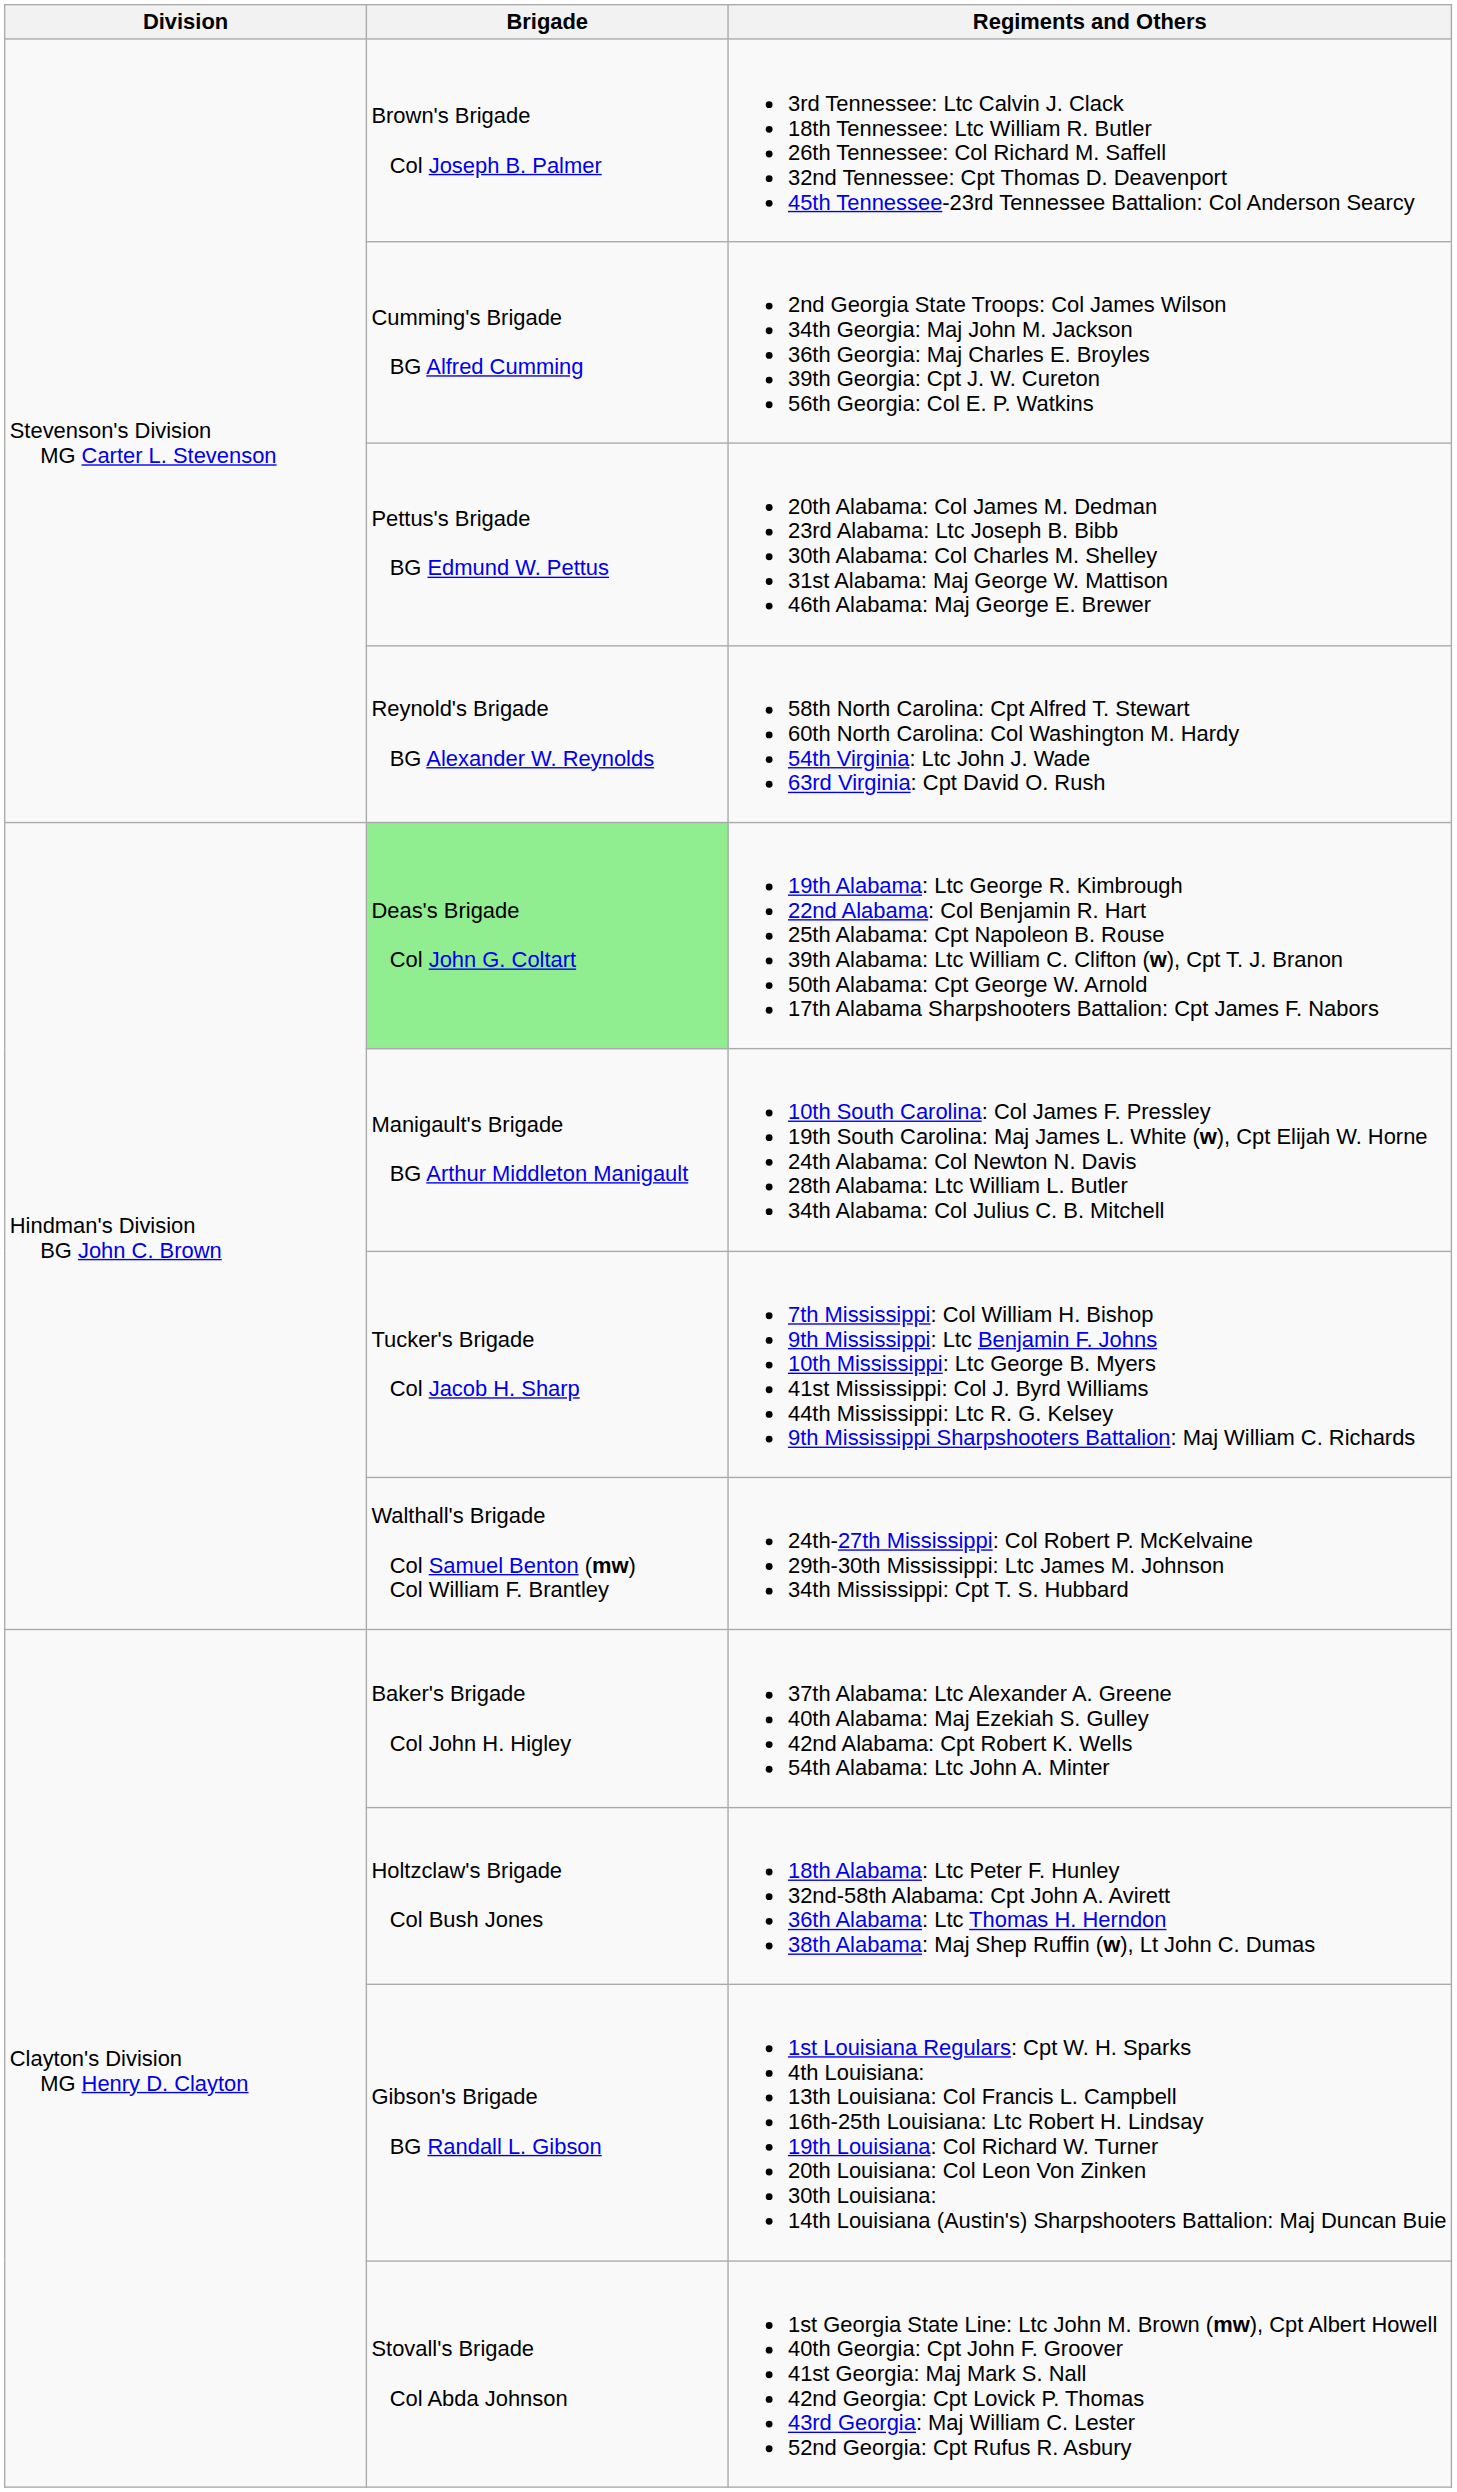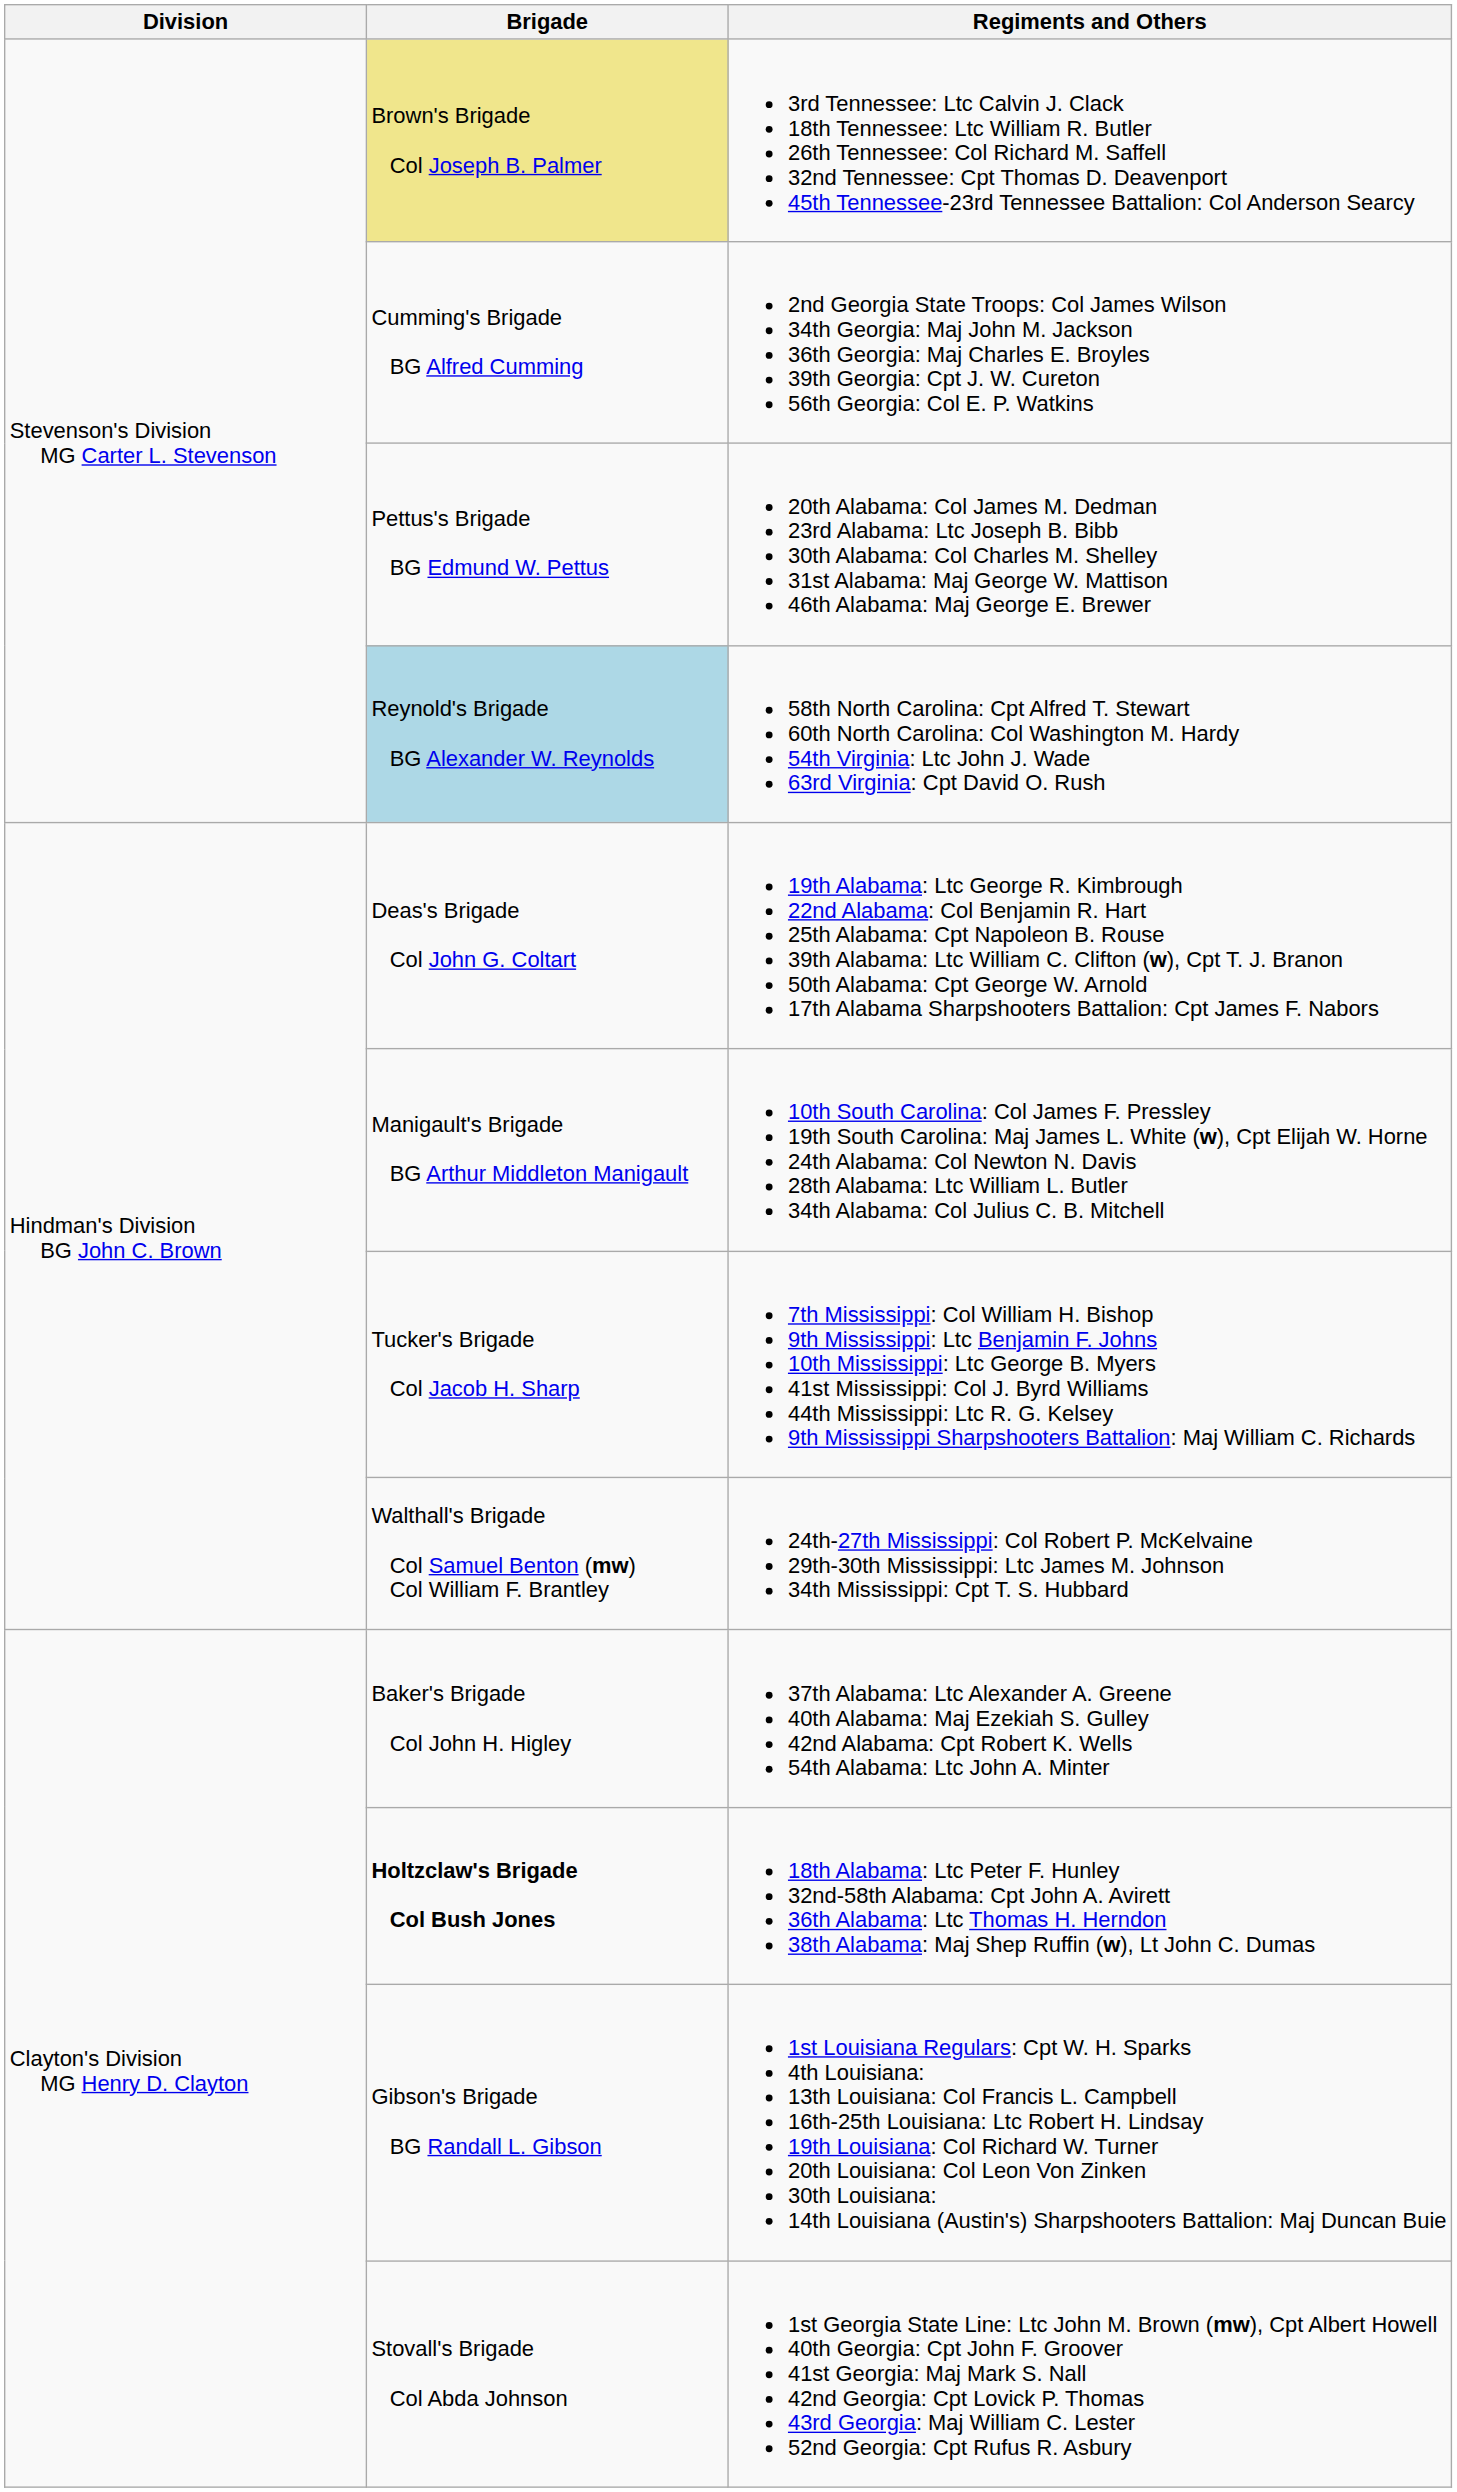(487, 140) no background -> (487, 140) khaki background
(513, 733) no background -> (513, 733) lightblue background
(474, 935) lightgreen background -> (474, 935) no background
(467, 1895) normal -> (475, 1895) bold
